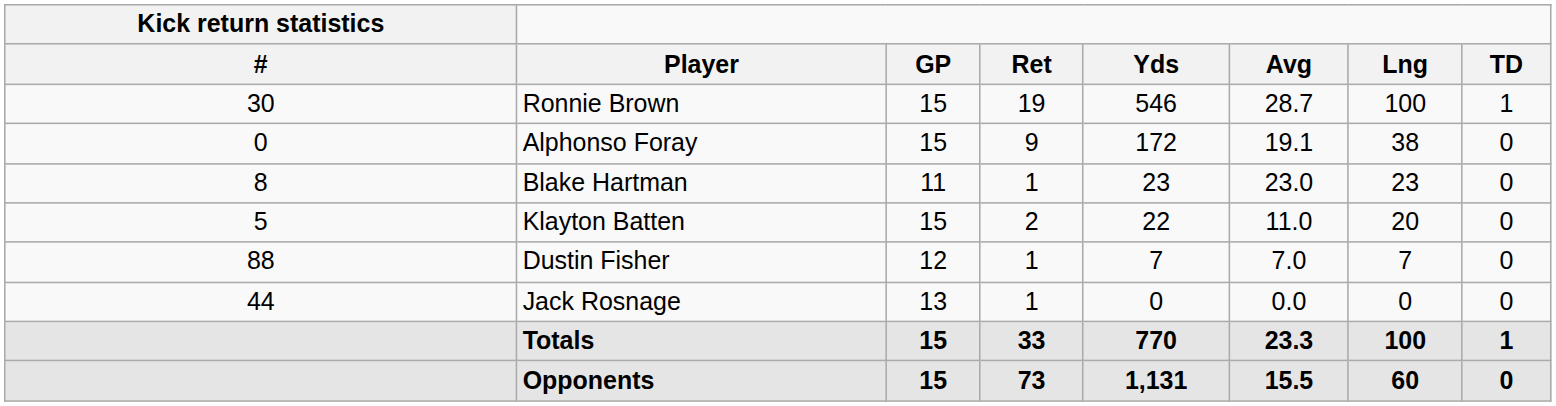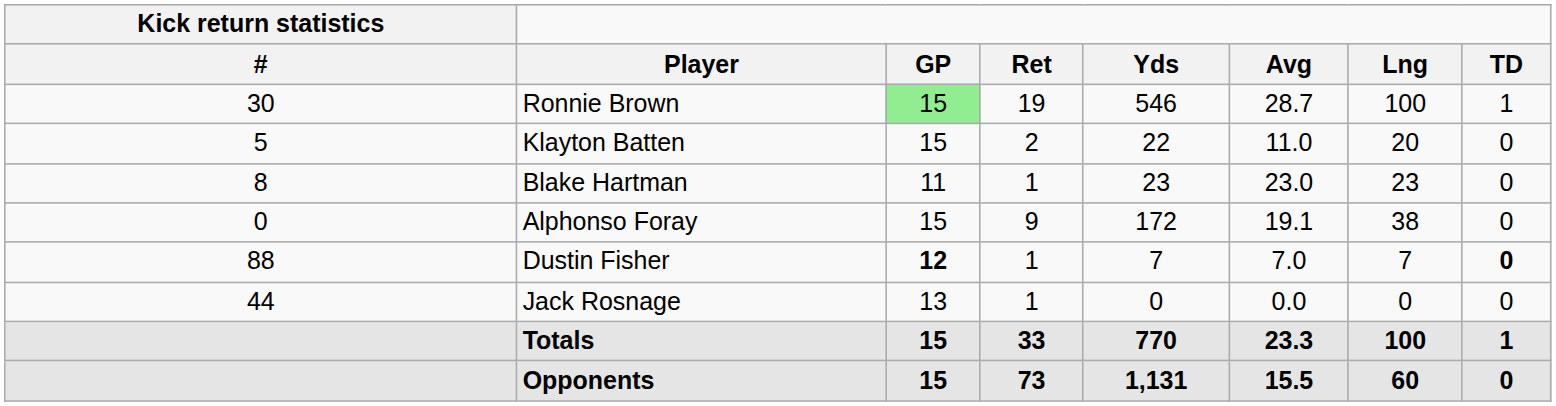(933, 103) no background -> (933, 103) lightgreen background
rows swapped: (610, 143) <-> (604, 222)
(933, 261) normal -> (933, 261) bold
(1506, 261) normal -> (1506, 261) bold
